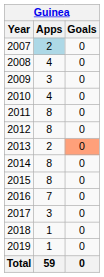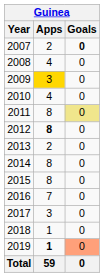(49, 46) lightblue background -> (49, 46) no background
(82, 46) normal -> (82, 46) bold
(49, 79) no background -> (49, 79) gold background
(82, 113) no background -> (82, 113) khaki background
(49, 130) normal -> (49, 130) bold
(82, 146) lightsalmon background -> (82, 146) no background
(49, 247) normal -> (49, 247) bold
(82, 247) no background -> (82, 247) lightsalmon background
